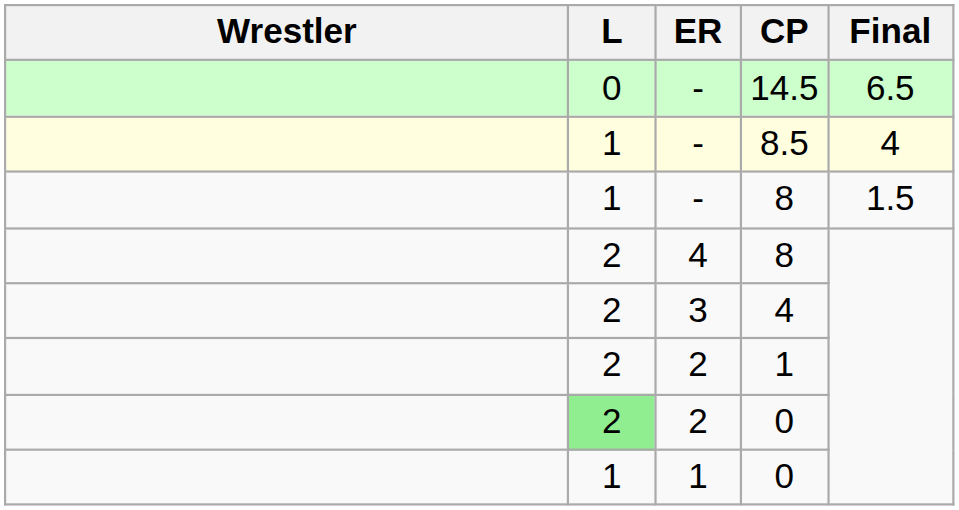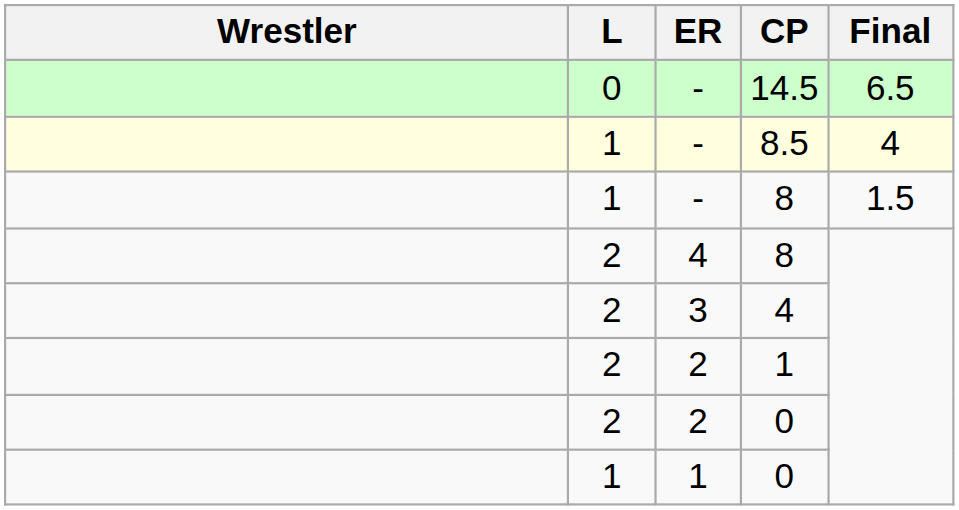(612, 421) lightgreen background -> (612, 421) no background
